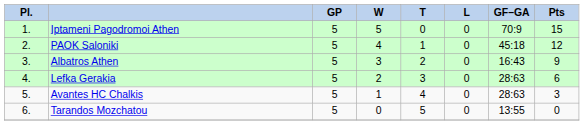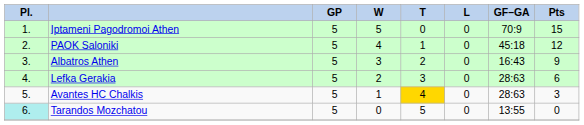(423, 95) no background -> (423, 95) gold background
(26, 111) no background -> (26, 111) paleturquoise background
